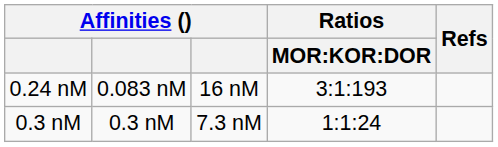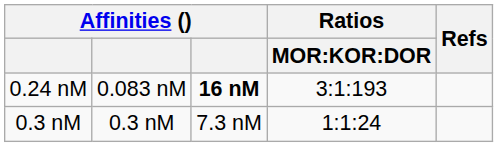(229, 89) normal -> (229, 89) bold
